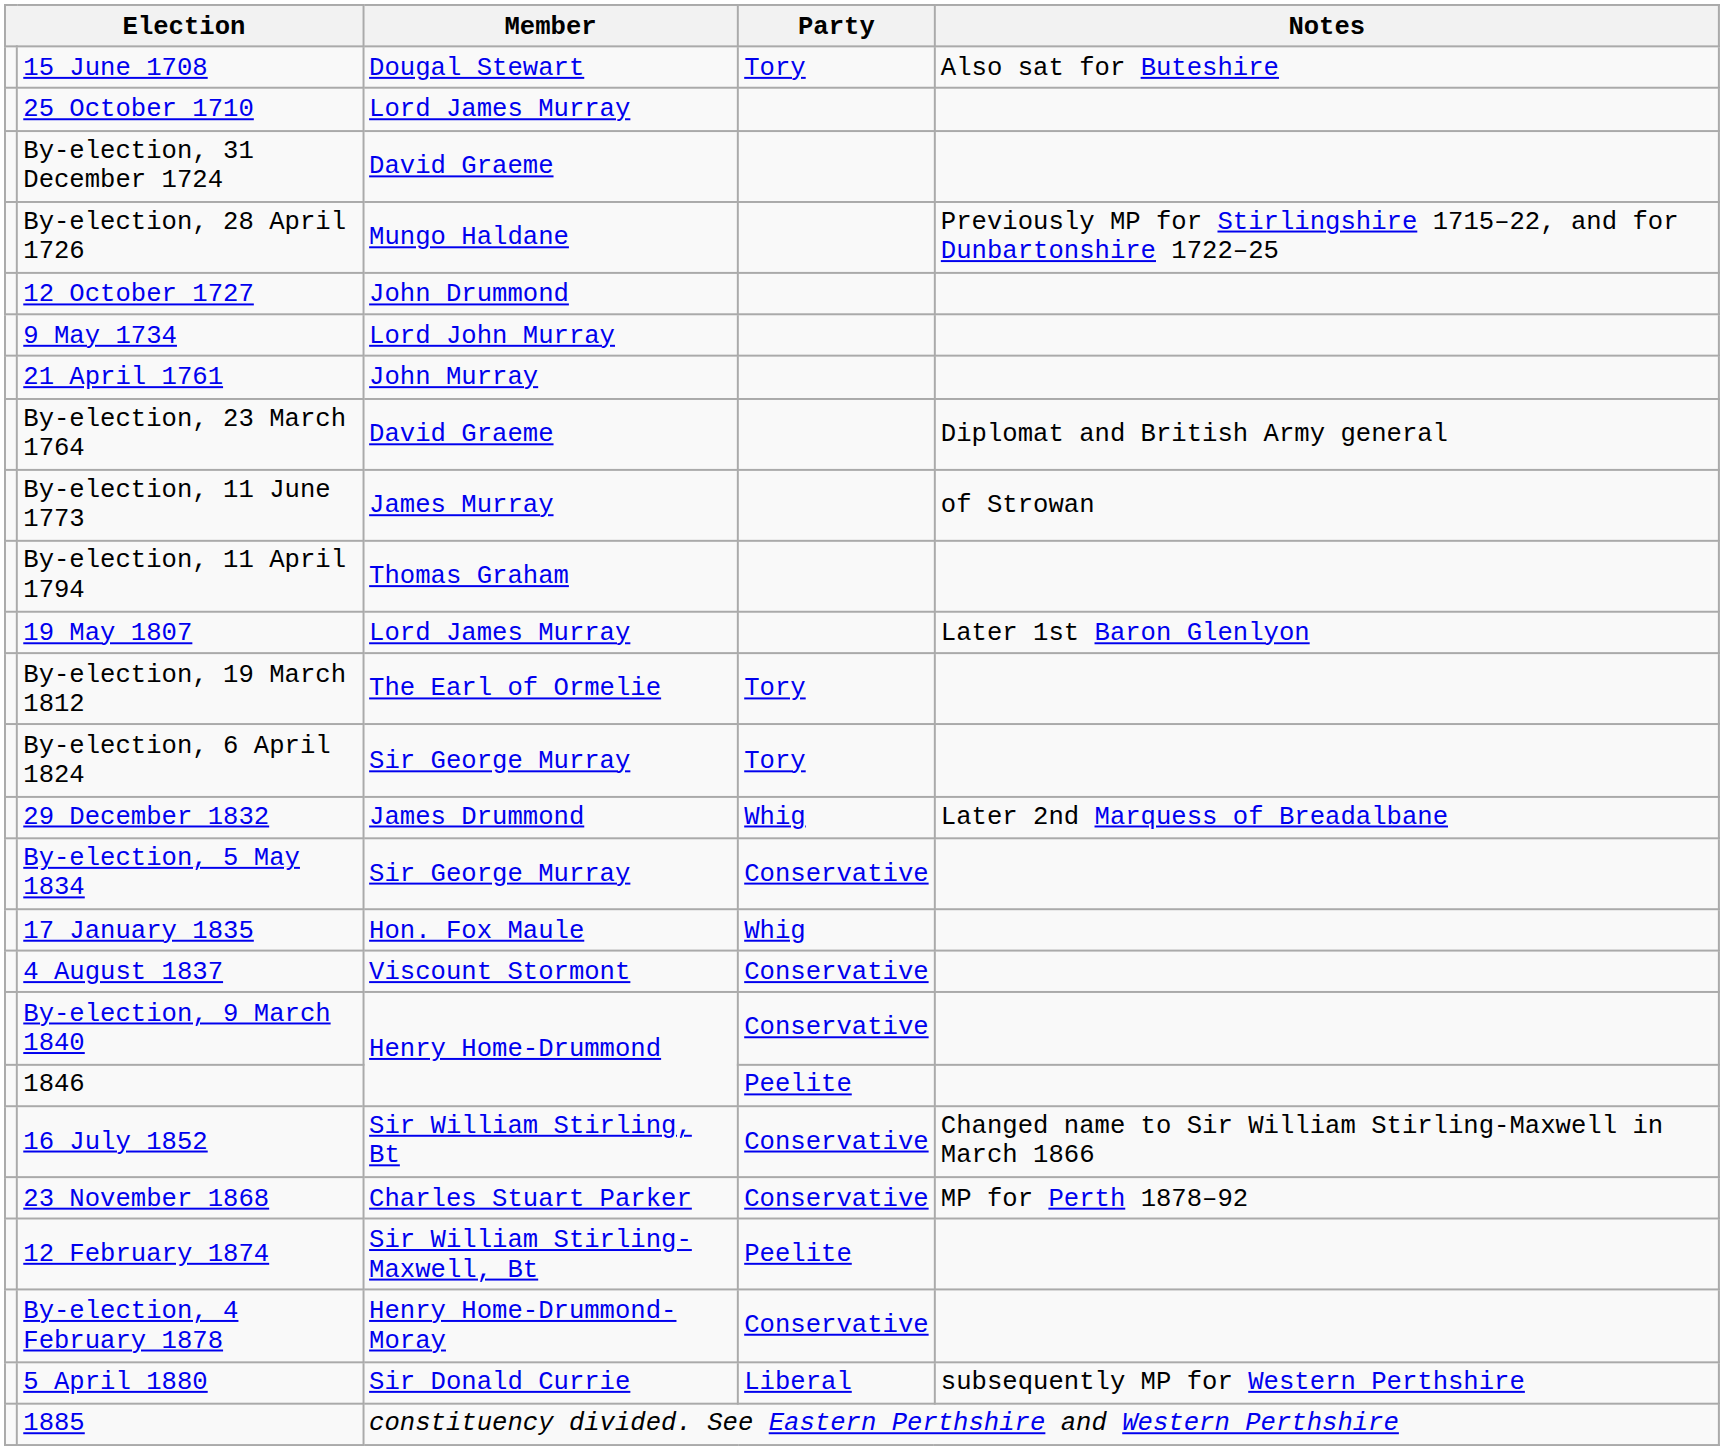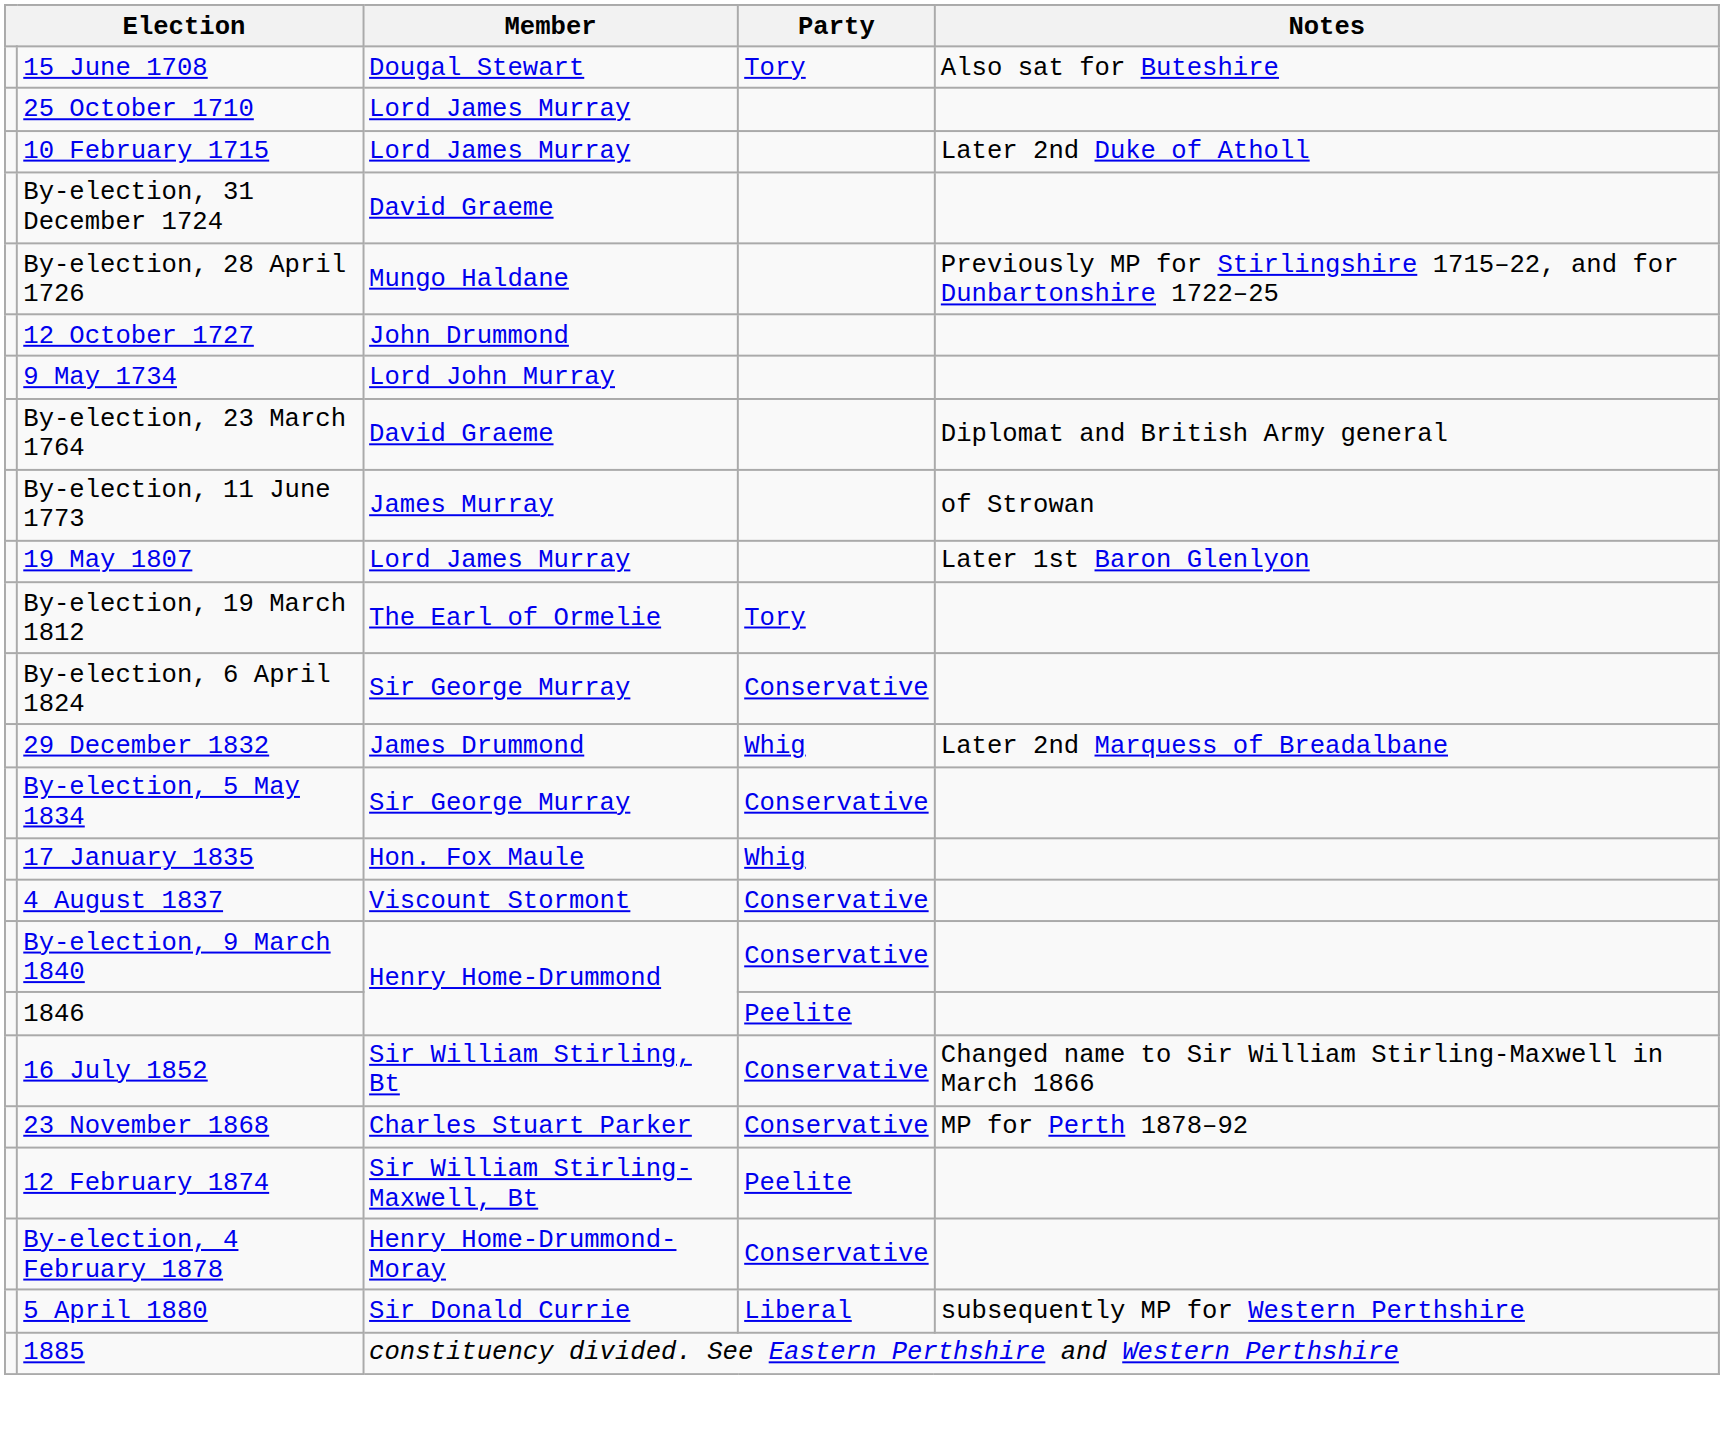+ row: (146, 151)
- row: (123, 377)
- row: (185, 576)
(775, 761) Tory -> (836, 689) Conservative
